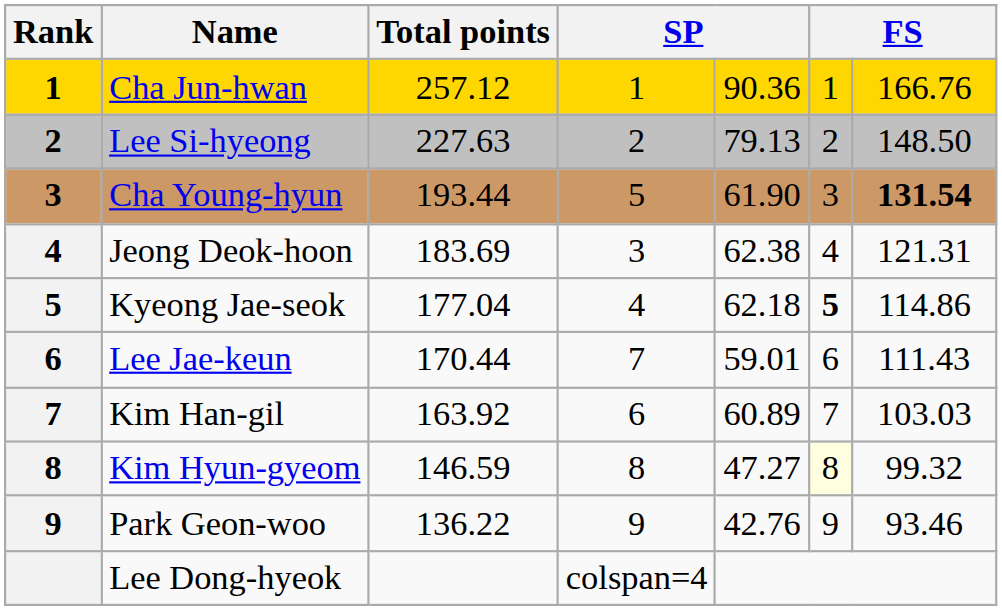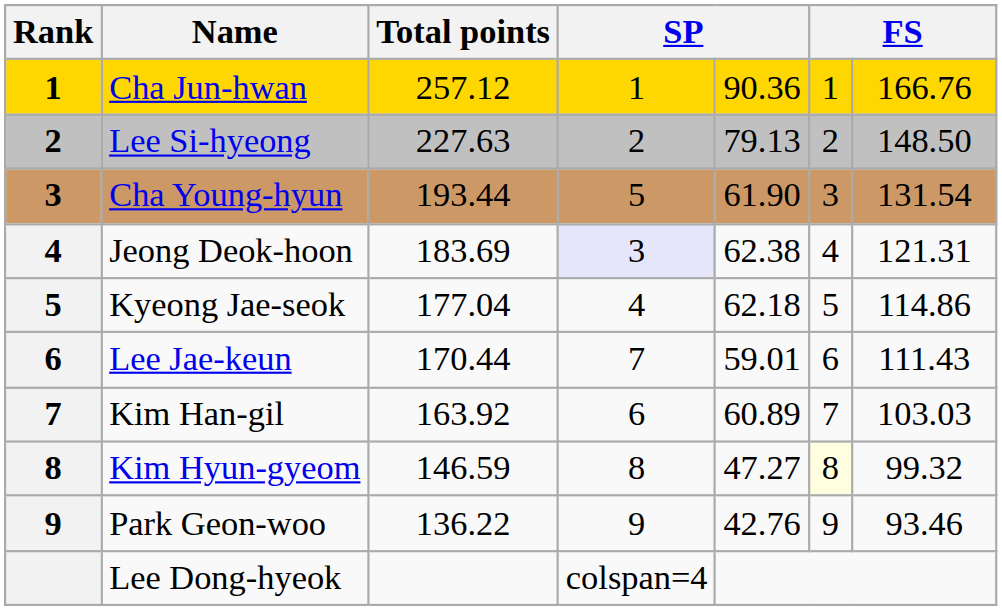(924, 195) bold -> (924, 195) normal
(637, 250) no background -> (637, 250) lavender background
(830, 304) bold -> (830, 304) normal
